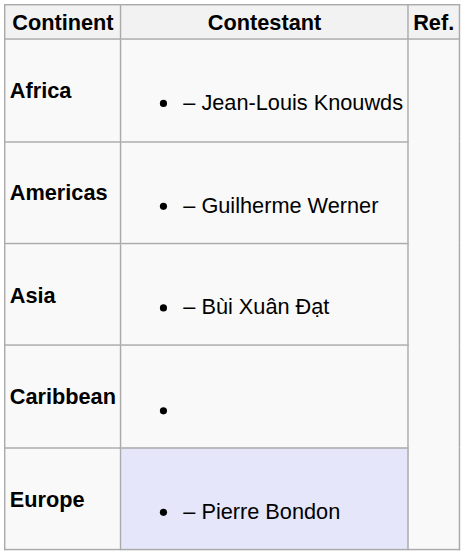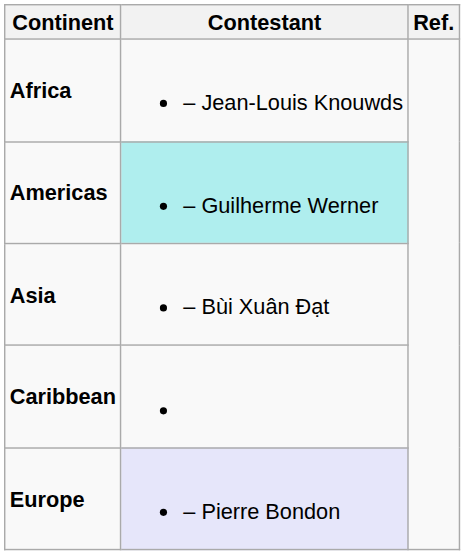(265, 205) no background -> (265, 205) paleturquoise background
